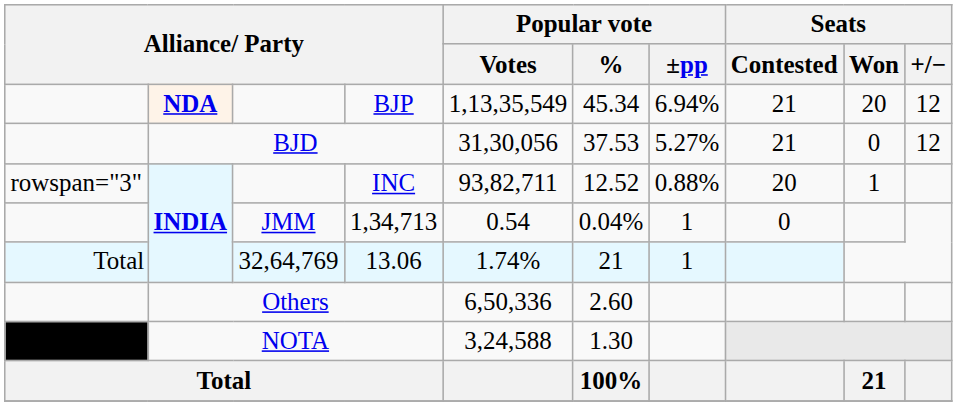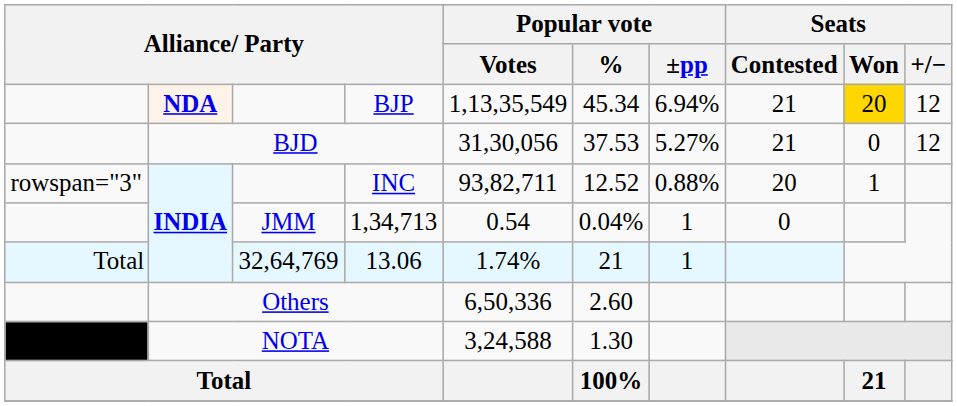(874, 103) no background -> (874, 103) gold background
